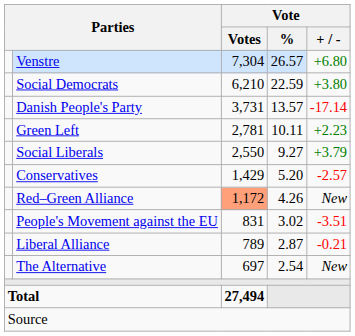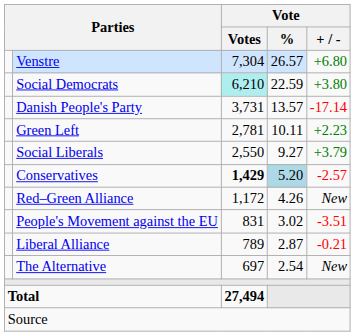(248, 84) no background -> (248, 84) paleturquoise background
(248, 175) normal -> (248, 175) bold
(291, 175) no background -> (291, 175) lightblue background
(248, 198) lightsalmon background -> (248, 198) no background
